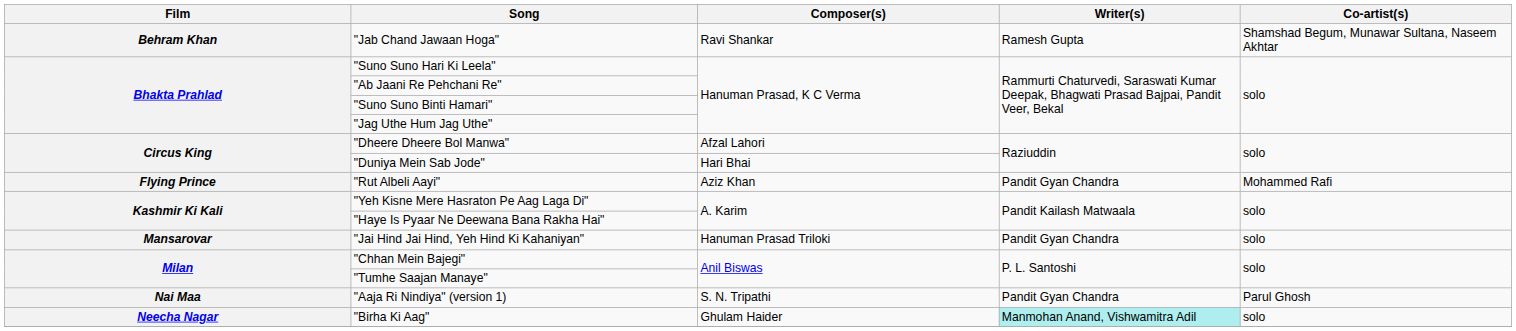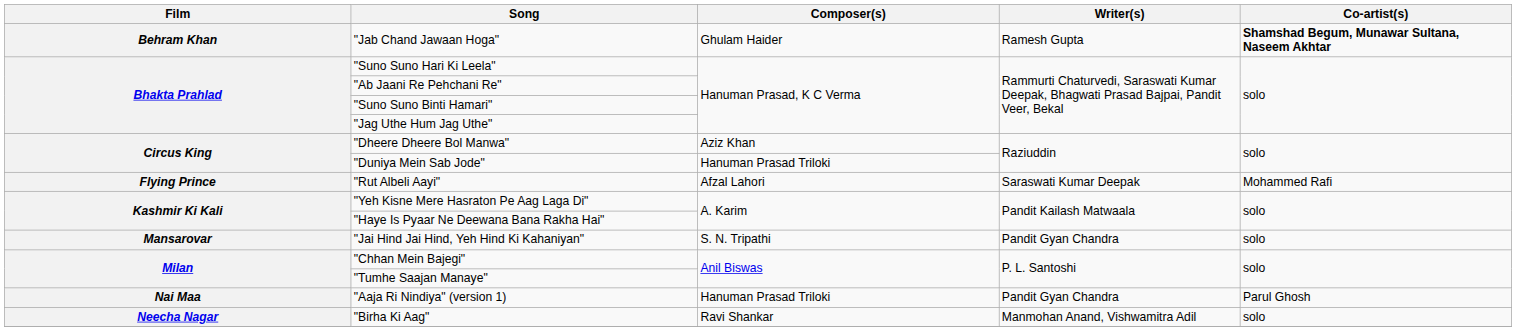(737, 40) Ravi Shankar -> (741, 40) Ghulam Haider
(1370, 40) normal -> (1351, 40) bold
(733, 143) Afzal Lahori -> (728, 143) Aziz Khan
(725, 162) Hari Bhai -> (765, 162) Hanuman Prasad Triloki
(728, 182) Aziz Khan -> (733, 182) Afzal Lahori
(1060, 182) Pandit Gyan Chandra -> (1071, 182) Saraswati Kumar Deepak
(765, 239) Hanuman Prasad Triloki -> (736, 239) S. N. Tripathi
(736, 297) S. N. Tripathi -> (765, 297) Hanuman Prasad Triloki
(741, 317) Ghulam Haider -> (737, 317) Ravi Shankar
(1099, 317) paleturquoise background -> (1099, 317) no background
